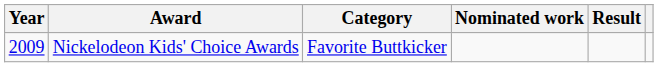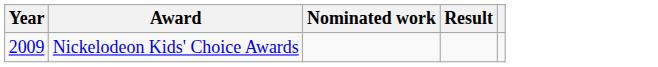- column: (377, 18)
